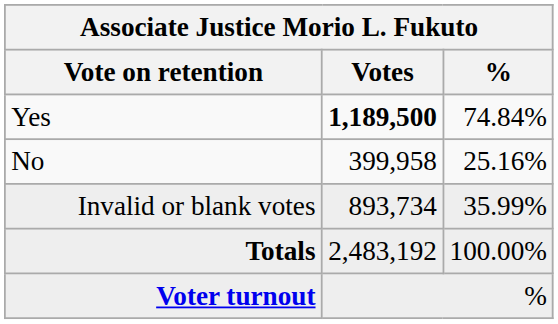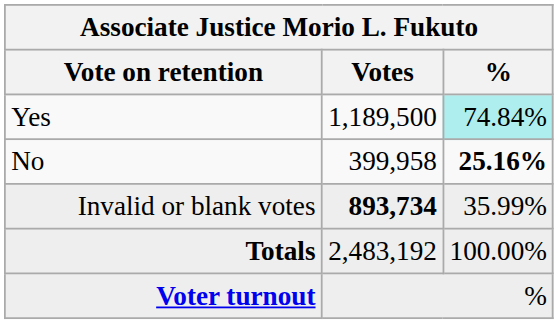(383, 116) bold -> (383, 116) normal
(505, 116) no background -> (505, 116) paleturquoise background
(505, 161) normal -> (503, 161) bold
(393, 206) normal -> (393, 206) bold
